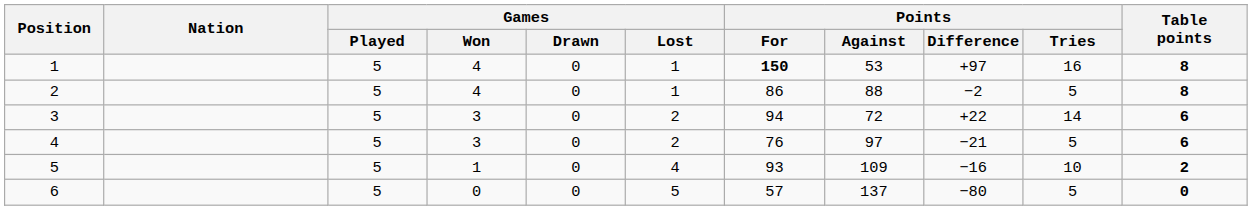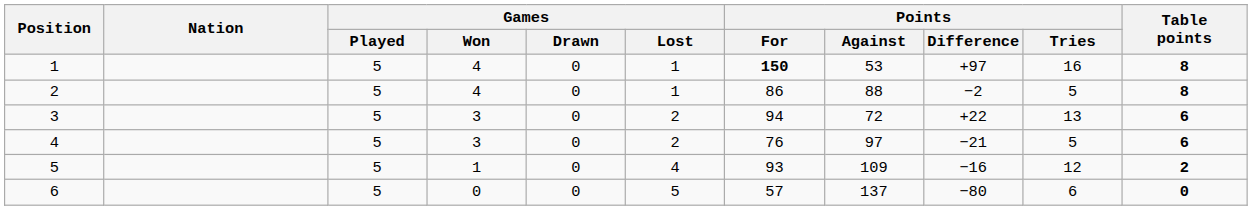(1073, 117) 14 -> (1073, 117) 13
(1073, 167) 10 -> (1073, 167) 12
(1073, 192) 5 -> (1073, 192) 6
